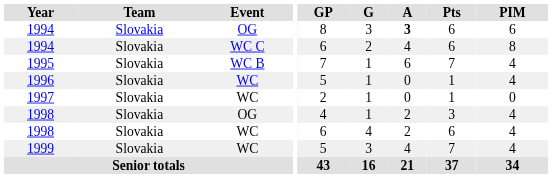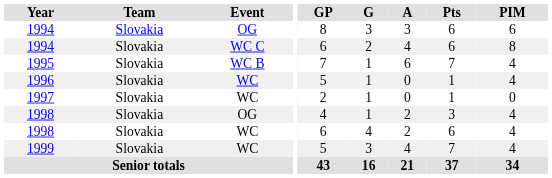(407, 29) bold -> (407, 29) normal
